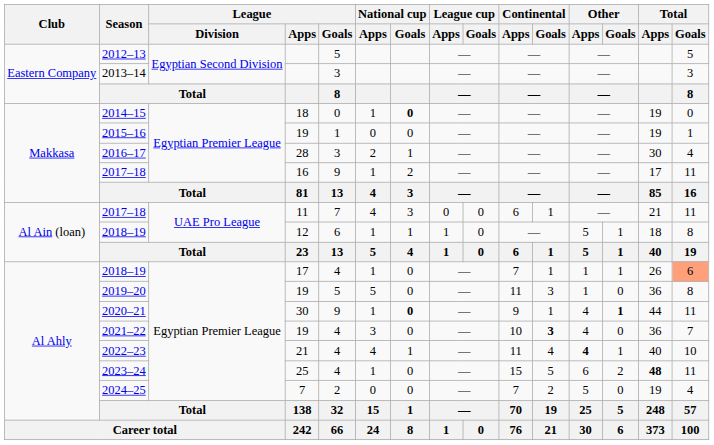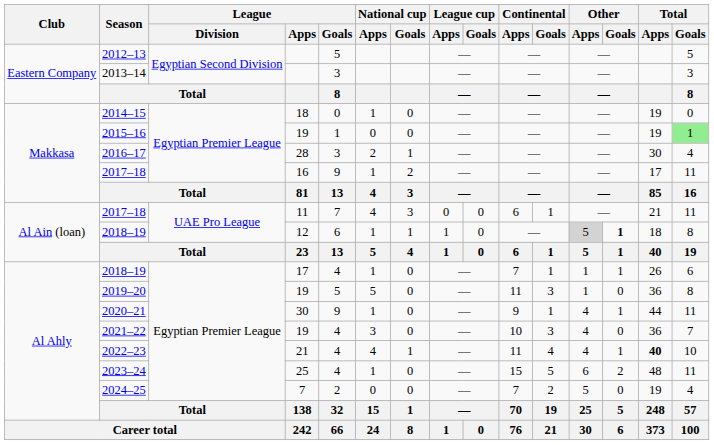(410, 113) bold -> (410, 113) normal
(690, 133) no background -> (690, 133) lightgreen background
(586, 232) no background -> (586, 232) lightgrey background
(620, 232) normal -> (620, 232) bold
(690, 271) lightsalmon background -> (690, 271) no background
(410, 311) bold -> (410, 311) normal
(620, 311) bold -> (620, 311) normal
(551, 331) bold -> (551, 331) normal
(586, 350) bold -> (586, 350) normal
(655, 350) normal -> (655, 350) bold
(655, 370) bold -> (655, 370) normal
